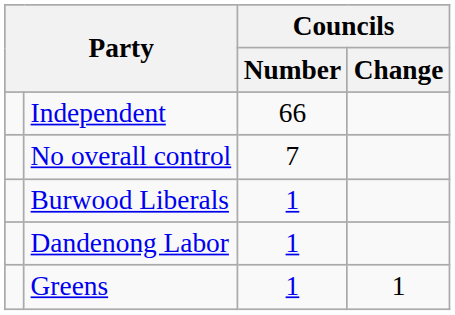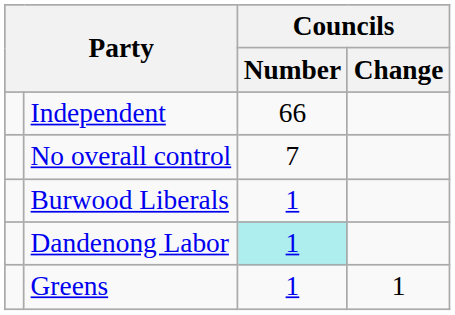(292, 243) no background -> (292, 243) paleturquoise background
